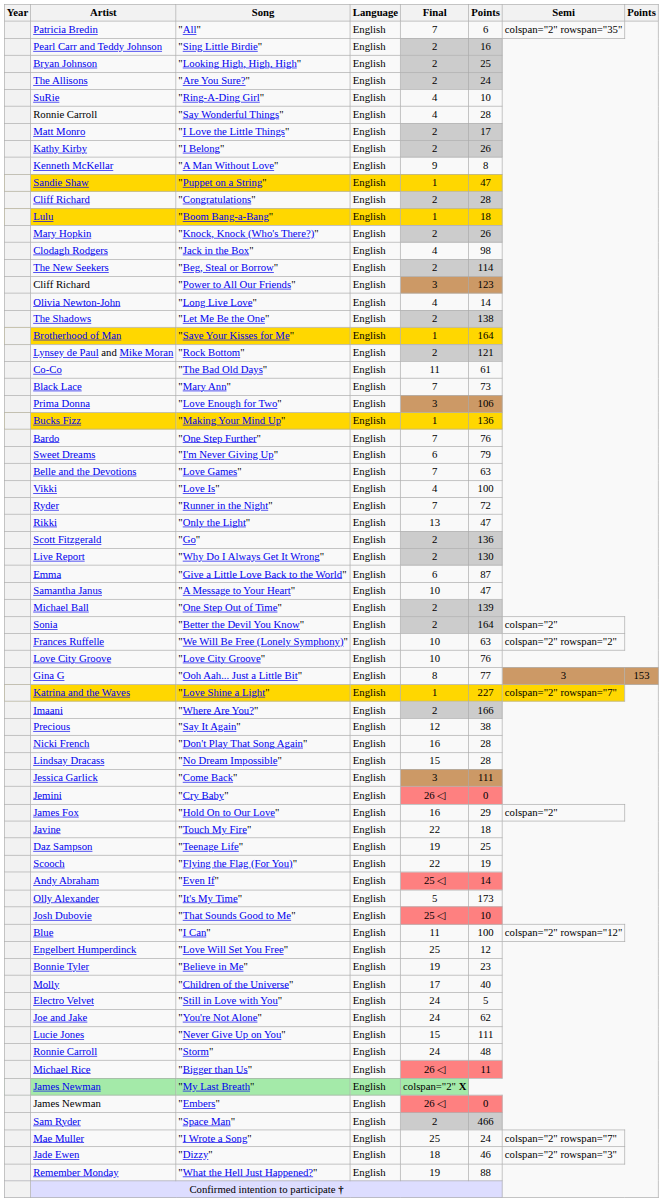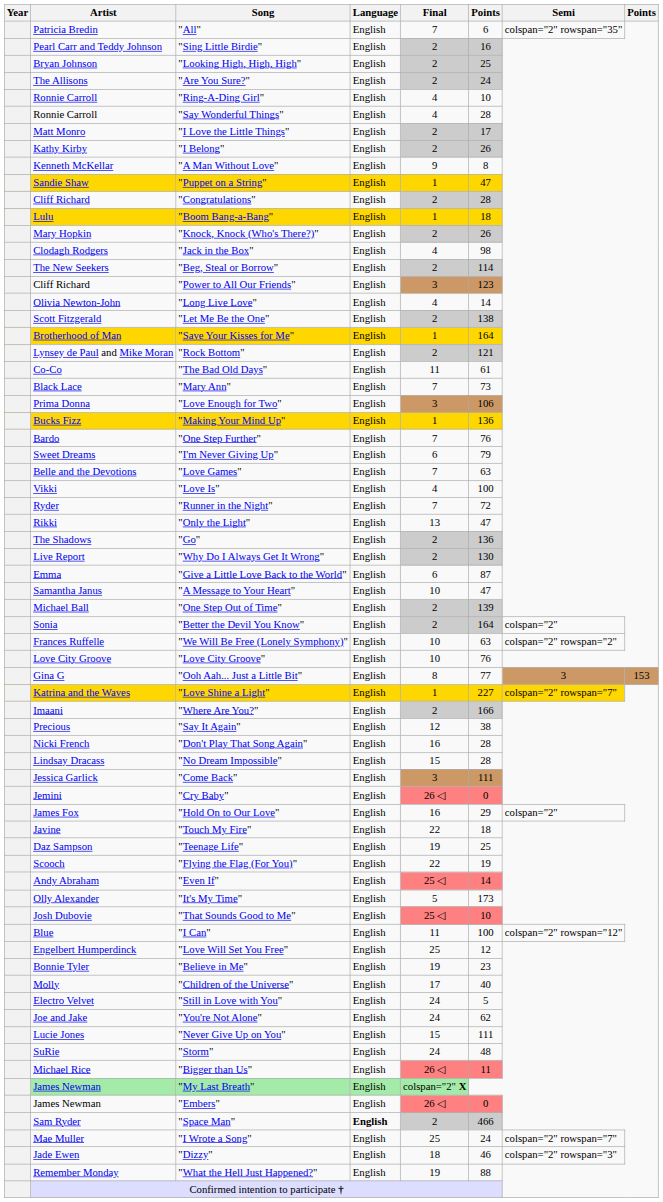(46, 98) SuRie -> (65, 98) Ronnie Carroll
(62, 319) The Shadows -> (67, 319) Scott Fitzgerald
(67, 540) Scott Fitzgerald -> (62, 540) The Shadows
(65, 1052) Ronnie Carroll -> (46, 1052) SuRie
(369, 1121) normal -> (370, 1121) bold
